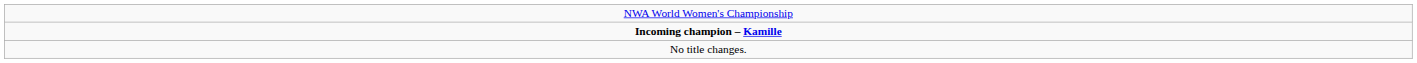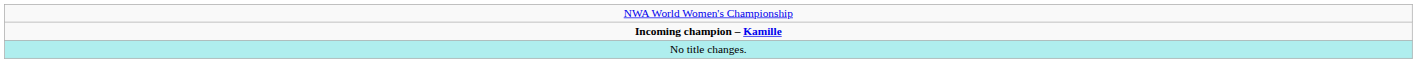(708, 49) no background -> (708, 49) paleturquoise background
